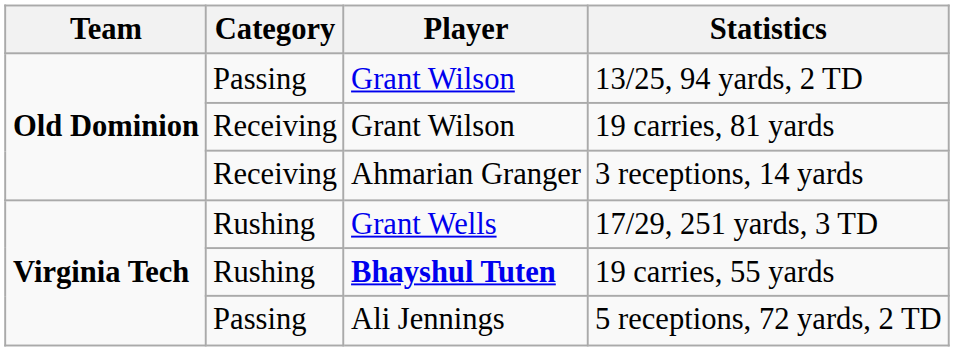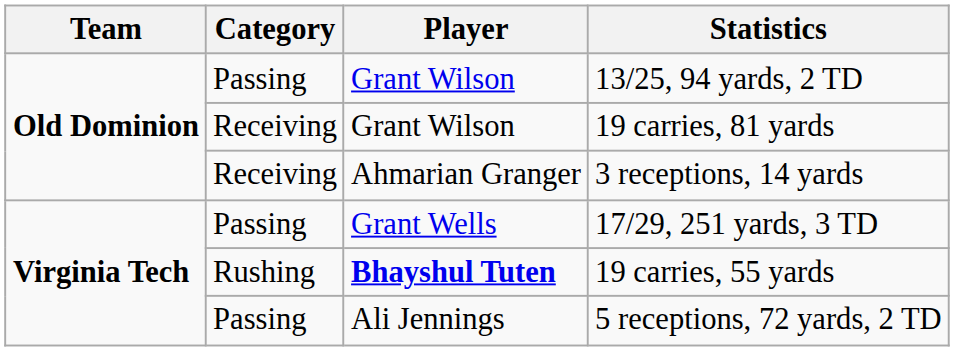(264, 223) Rushing -> (260, 223) Passing
